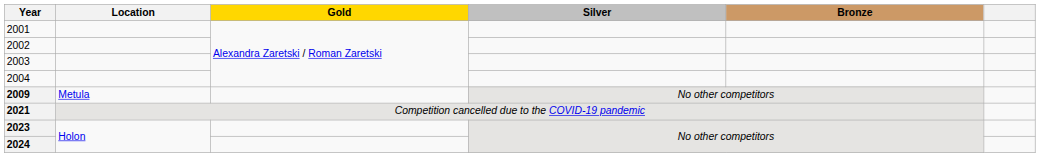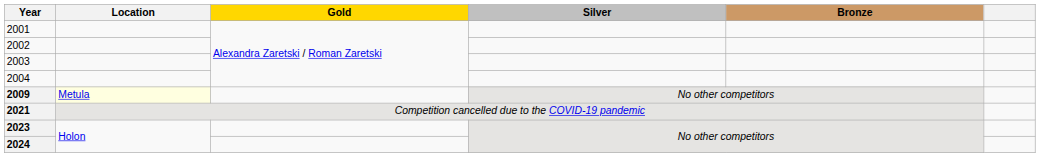(74, 95) no background -> (74, 95) lightyellow background
